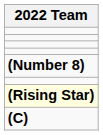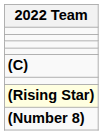(46, 65) (Number 8) -> (18, 65) (C)
(18, 118) (C) -> (46, 118) (Number 8)
